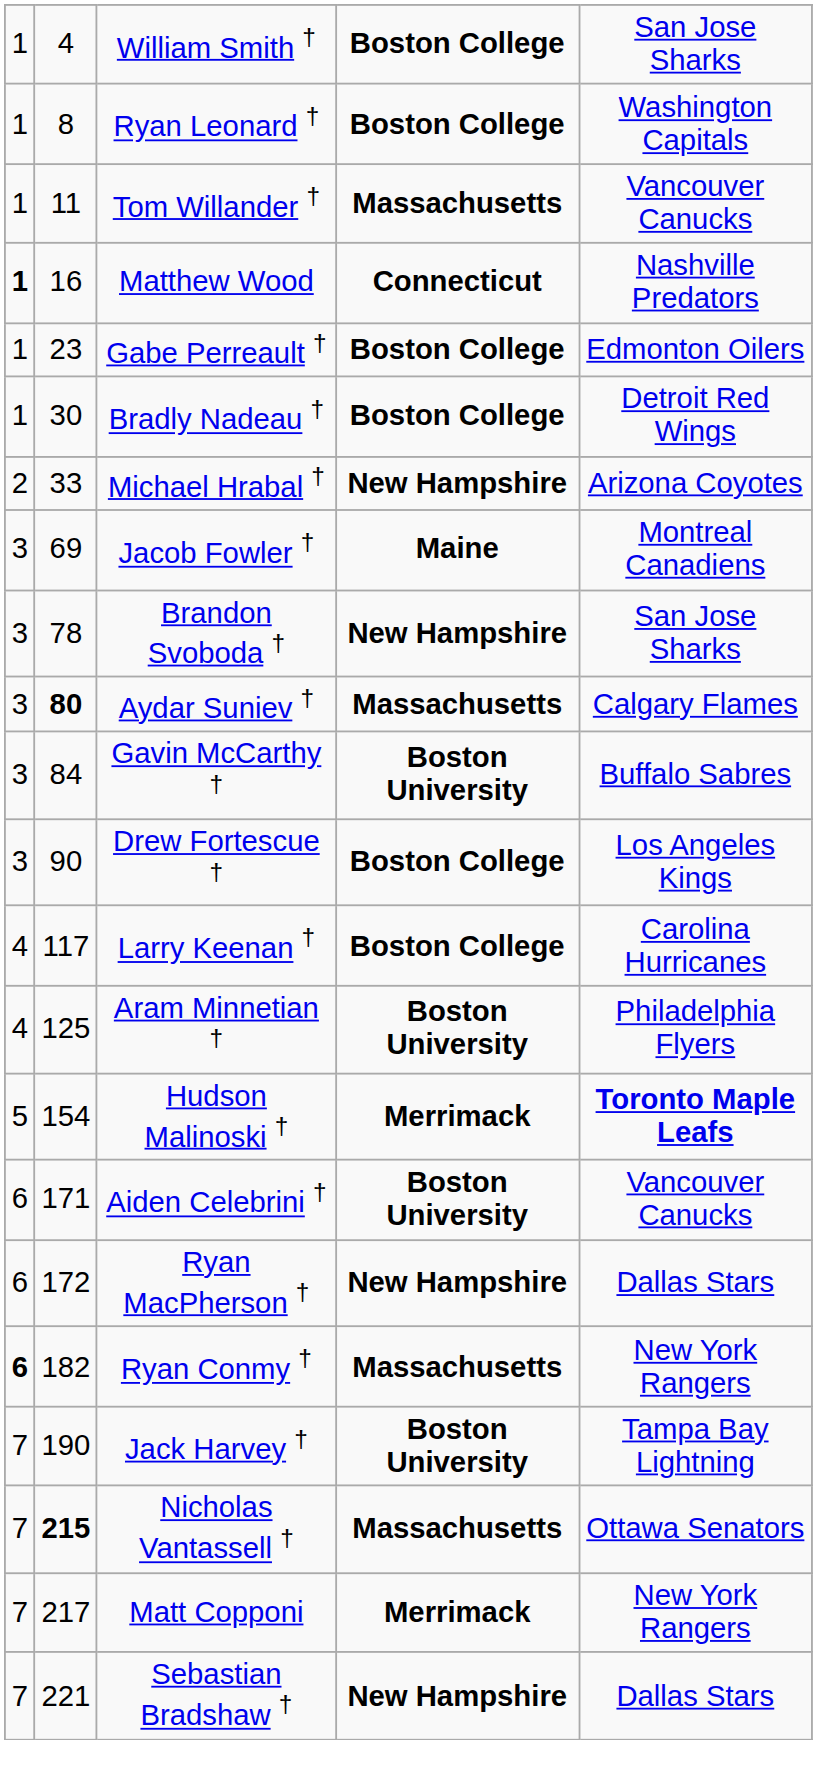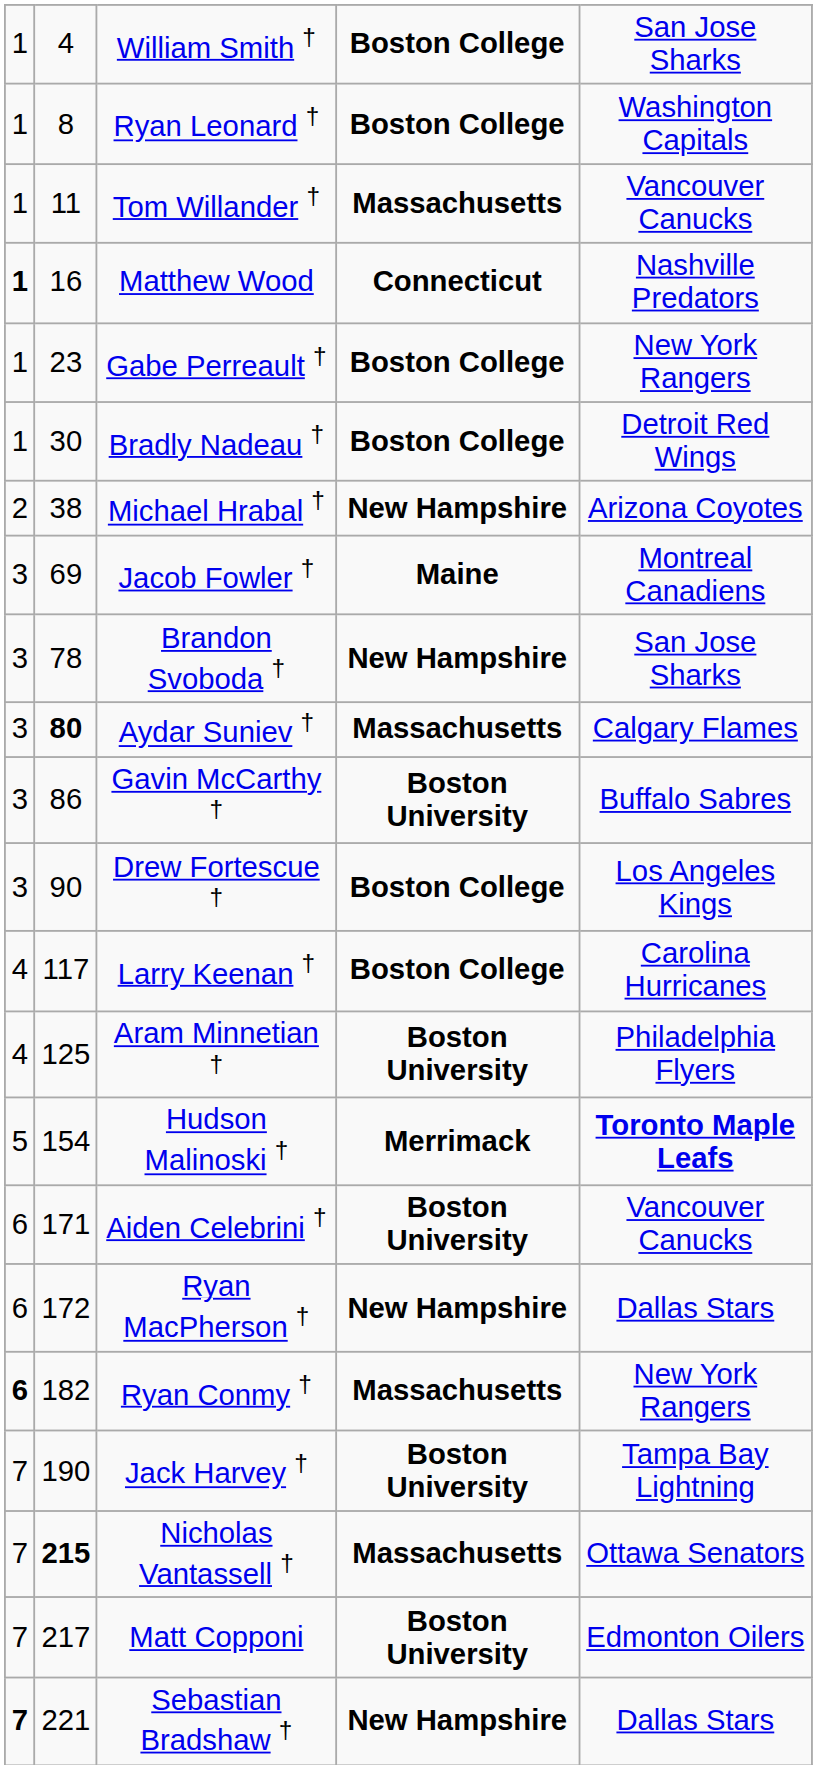(695, 349) Edmonton Oilers -> (695, 361) New York Rangers
(66, 482) 33 -> (66, 507) 38
(66, 774) 84 -> (66, 799) 86
(457, 1612) Merrimack -> (457, 1637) Boston University
(695, 1612) New York Rangers -> (695, 1637) Edmonton Oilers
(20, 1695) normal -> (20, 1720) bold
